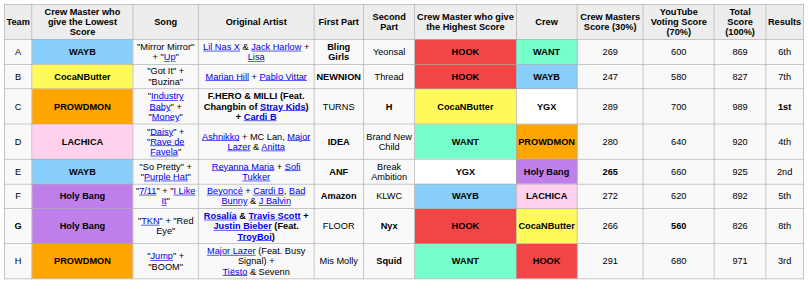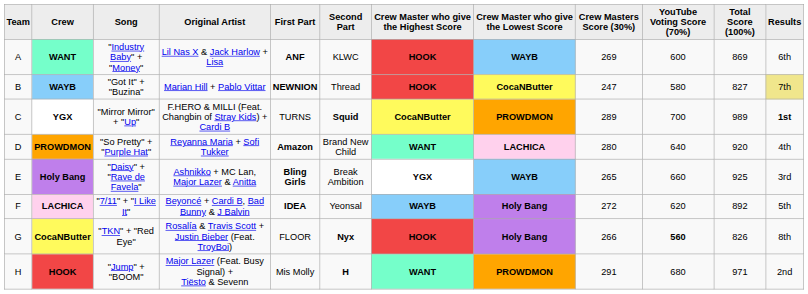columns swapped: (547, 22) <-> (82, 22)
(166, 52) "Mirror Mirror" + "Up" -> (126, 57) "Industry Baby" + "Money"
(339, 52) Bling Girls -> (295, 57) ANF
(389, 52) Yeonsal -> (346, 57) KLWC
(785, 77) no background -> (785, 87) khaki background
(166, 107) "Industry Baby" + "Money" -> (126, 117) "Mirror Mirror" + "Up"
(256, 107) bold -> (215, 117) normal
(389, 107) H -> (346, 117) Squid
(166, 142) "Daisy" + "Rave de Favela" -> (126, 147) "So Pretty" + "Purple Hat"
(256, 142) Ashnikko + MC Lan, Major Lazer & Anitta -> (215, 147) Reyanna Maria + Sofi Tukker
(339, 142) IDEA -> (295, 147) Amazon
(166, 172) "So Pretty" + "Purple Hat" -> (126, 177) "Daisy" + "Rave de Favela"
(256, 172) Reyanna Maria + Sofi Tukker -> (215, 177) Ashnikko + MC Lan, Major Lazer & Anitta
(339, 172) ANF -> (295, 177) Bling Girls
(610, 172) bold -> (609, 177) normal
(785, 172) 2nd -> (785, 177) 3rd
(339, 197) Amazon -> (295, 207) IDEA
(389, 197) KLWC -> (346, 207) Yeonsal
(18, 227) bold -> (18, 237) normal
(256, 227) bold -> (215, 237) normal
(389, 262) Squid -> (346, 272) H
(785, 262) 3rd -> (785, 272) 2nd
